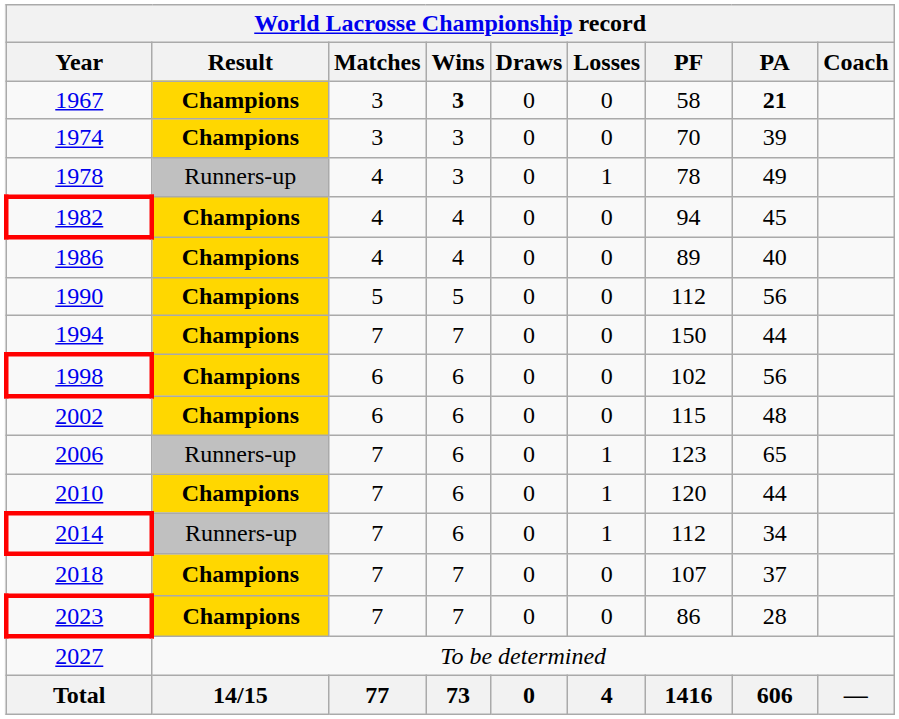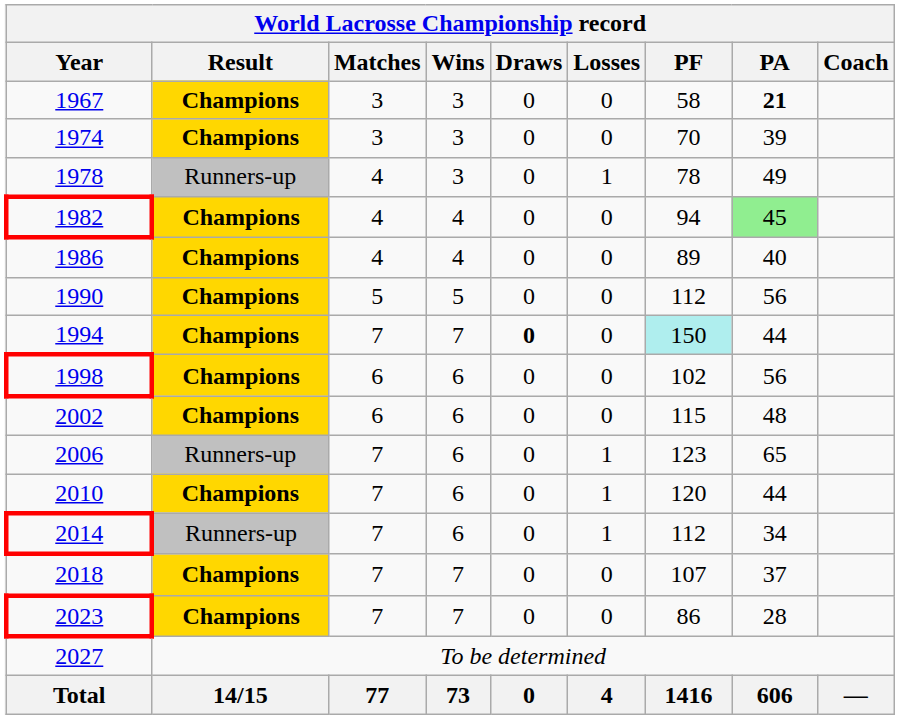(458, 99) bold -> (458, 99) normal
(775, 216) no background -> (775, 216) lightgreen background
(529, 334) normal -> (529, 334) bold
(689, 334) no background -> (689, 334) paleturquoise background
